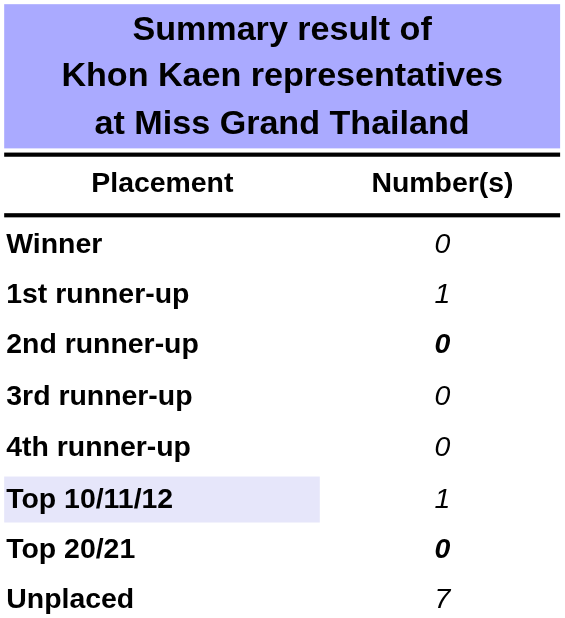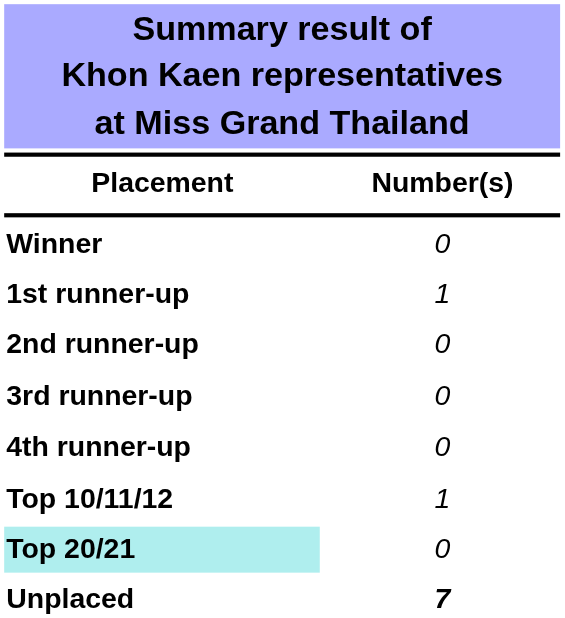(442, 345) bold -> (442, 345) normal
(90, 498) lavender background -> (90, 498) no background
(71, 549) no background -> (71, 549) paleturquoise background
(442, 549) bold -> (442, 549) normal
(442, 600) normal -> (442, 600) bold
